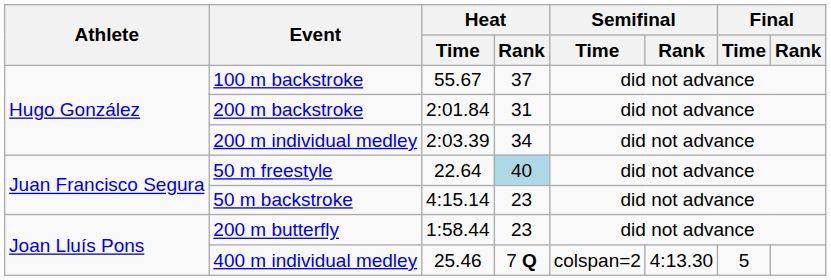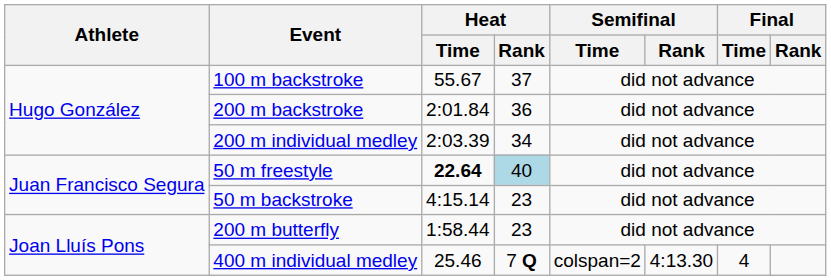(522, 110) 31 -> (522, 110) 36
(458, 170) normal -> (458, 170) bold
(744, 260) 5 -> (744, 260) 4
